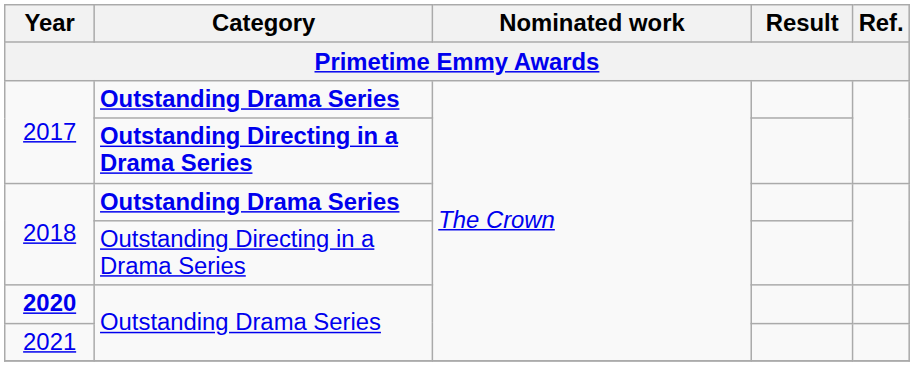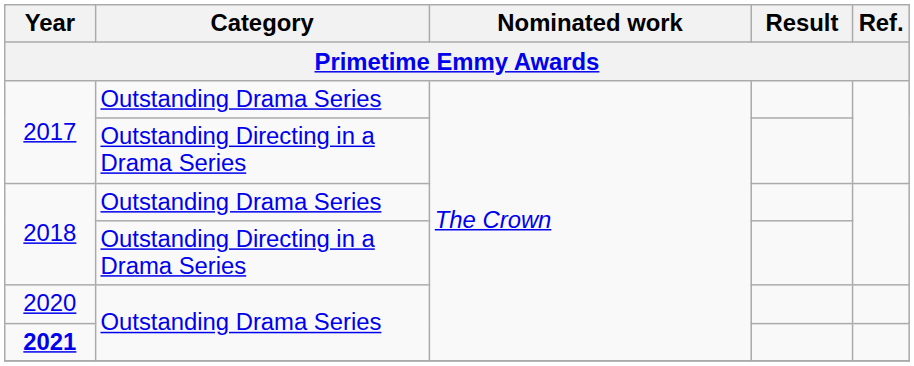(250, 99) bold -> (241, 99) normal
(249, 150) bold -> (238, 150) normal
(250, 201) bold -> (241, 201) normal
(50, 303) bold -> (50, 303) normal
(50, 341) normal -> (50, 341) bold
